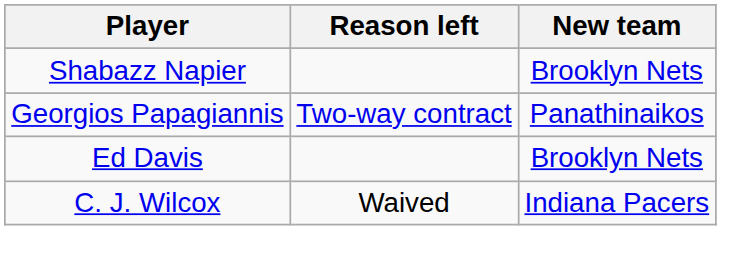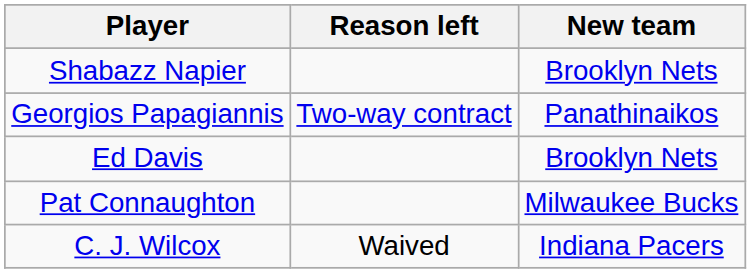+ row: (147, 202)
